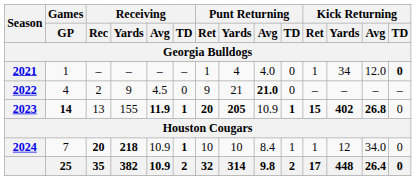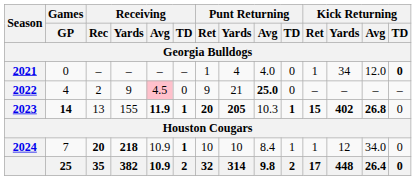(66, 71) 1 -> (66, 71) 0
(160, 90) no background -> (160, 90) pink background
(268, 90) 21.0 -> (268, 90) 25.0
(268, 109) 10.9 -> (268, 109) 10.3
